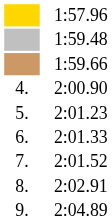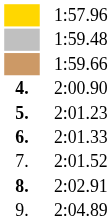(22, 88) normal -> (22, 88) bold
(22, 112) normal -> (22, 112) bold
(22, 137) normal -> (22, 137) bold
(22, 186) normal -> (22, 186) bold
